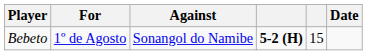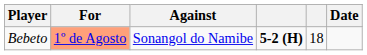(90, 38) no background -> (90, 38) lightsalmon background
(316, 38) 15 -> (316, 38) 18
